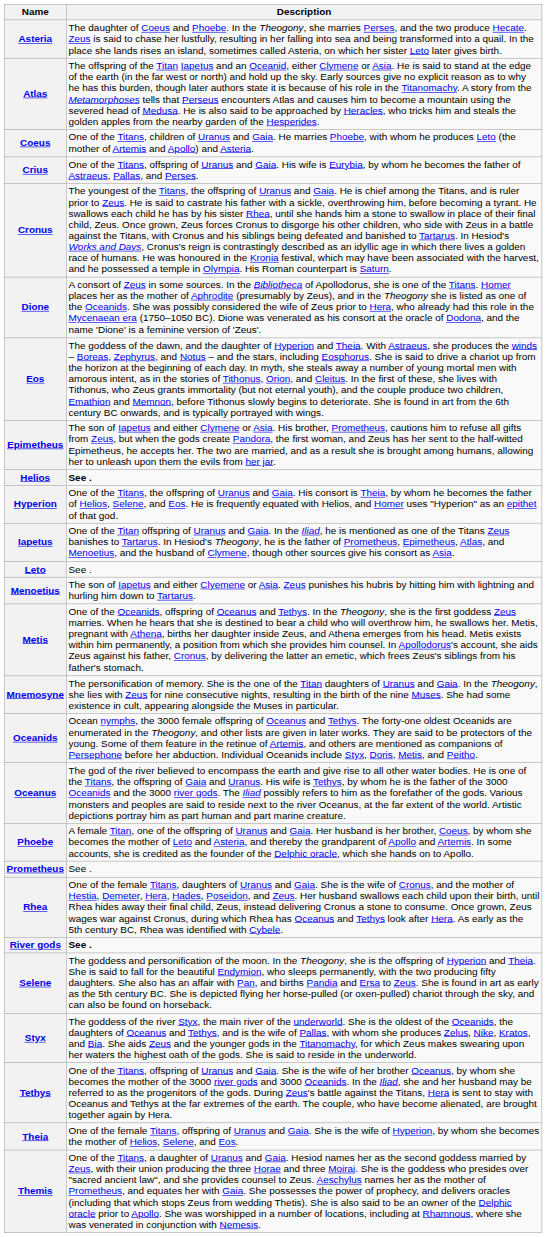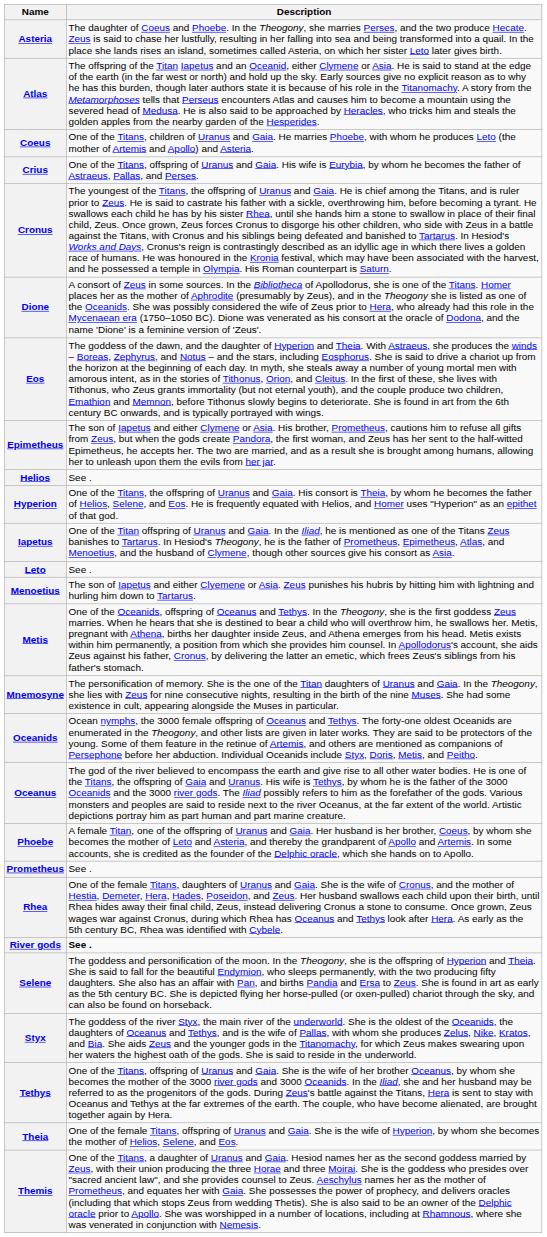(80, 477) bold -> (80, 477) normal
